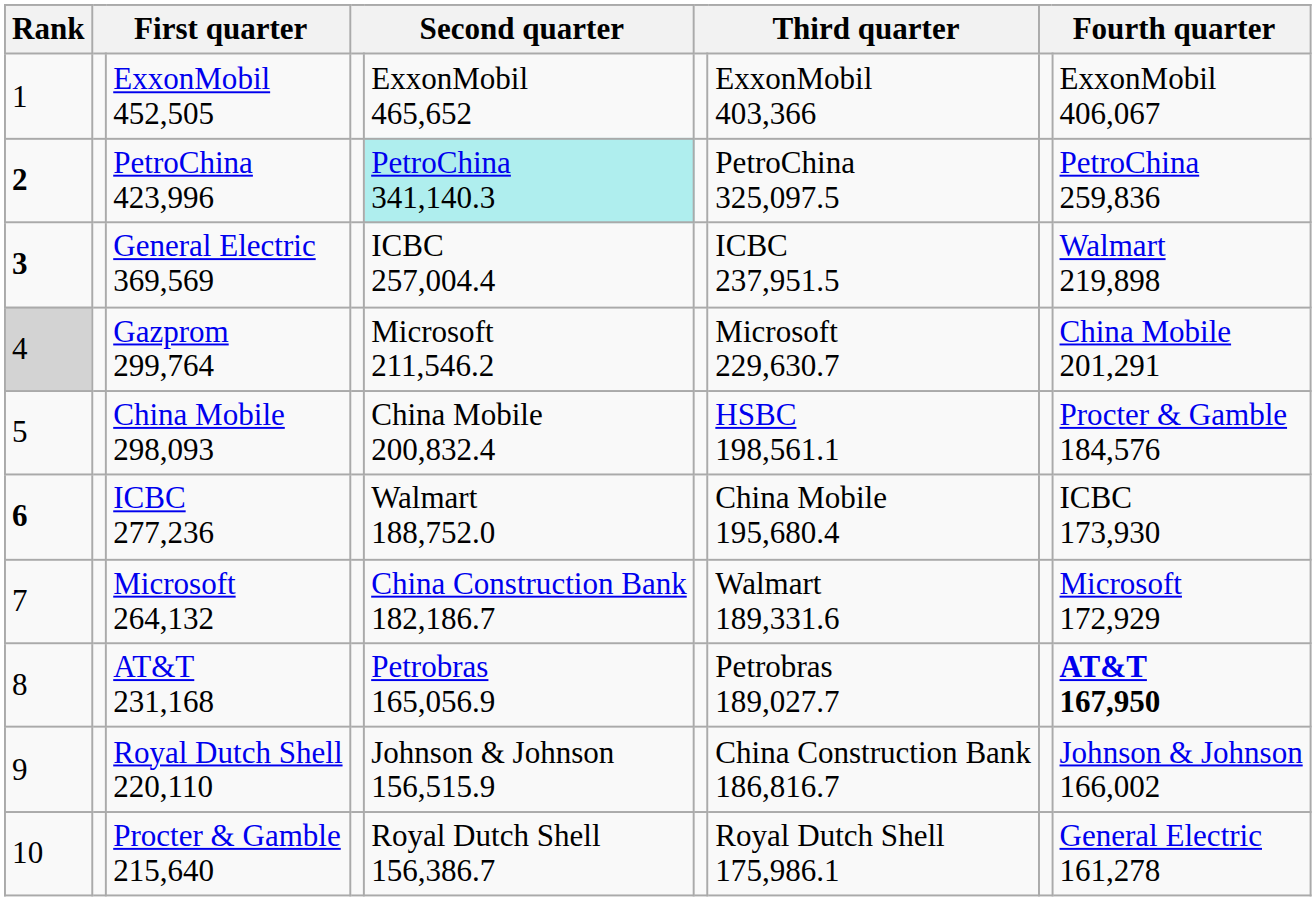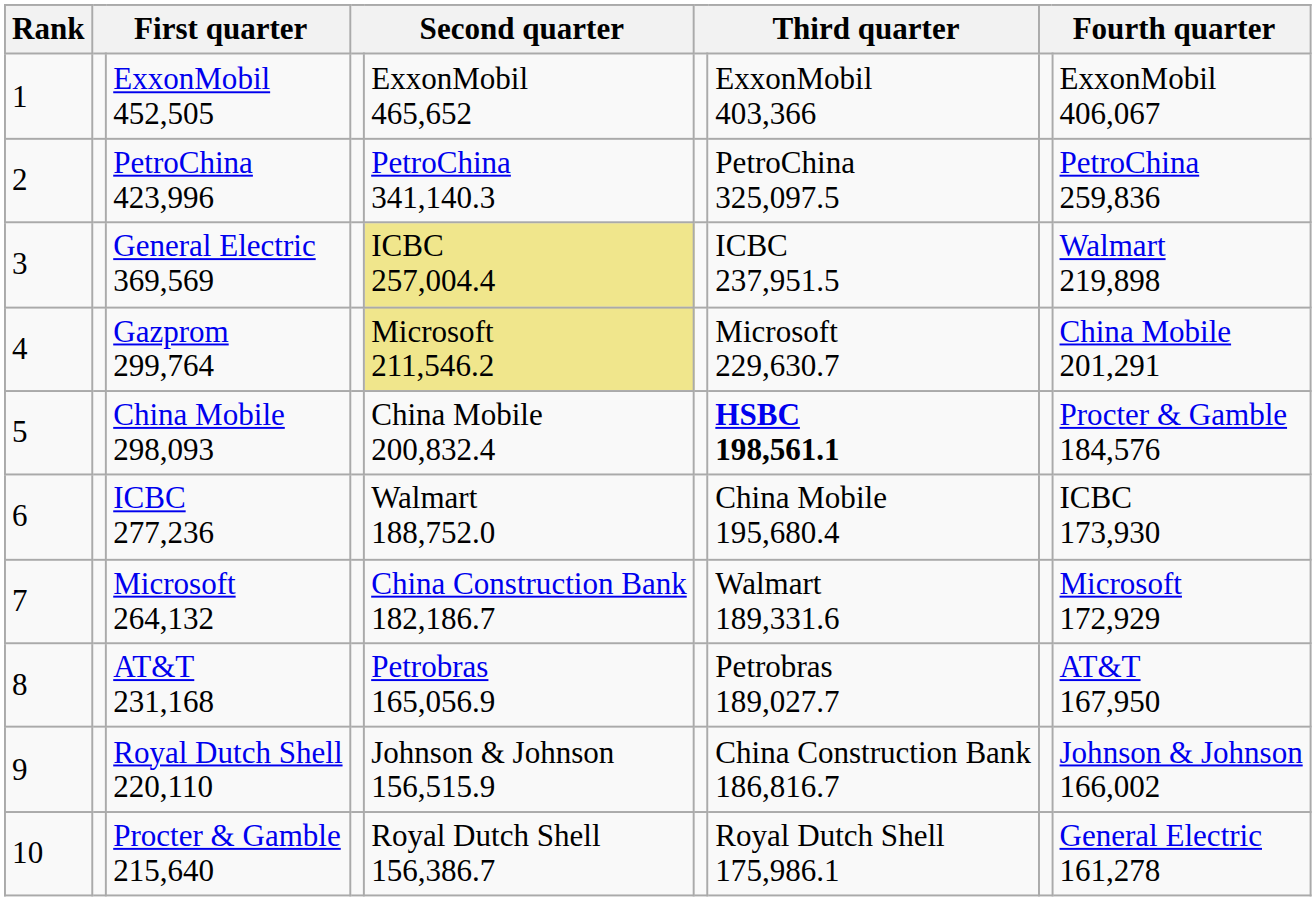(20, 179) bold -> (20, 179) normal
(441, 179) paleturquoise background -> (441, 179) no background
(20, 264) bold -> (20, 264) normal
(433, 264) no background -> (433, 264) khaki background
(20, 348) lightgrey background -> (20, 348) no background
(433, 348) no background -> (433, 348) khaki background
(777, 432) normal -> (777, 432) bold
(20, 516) bold -> (20, 516) normal
(1110, 684) bold -> (1110, 684) normal
